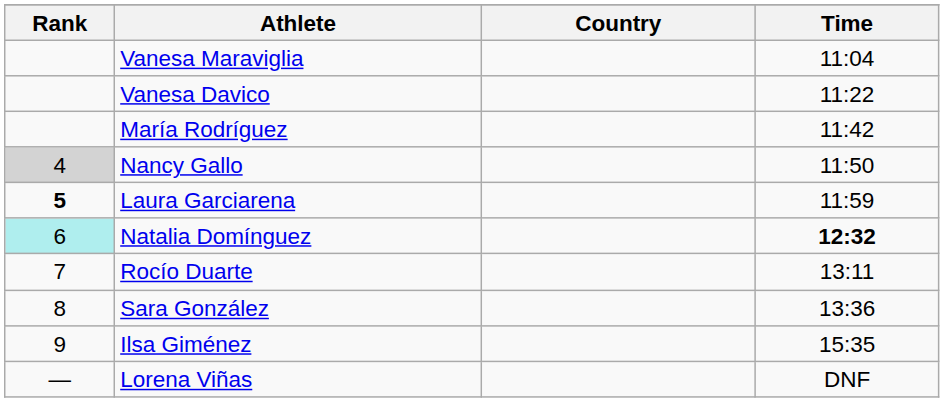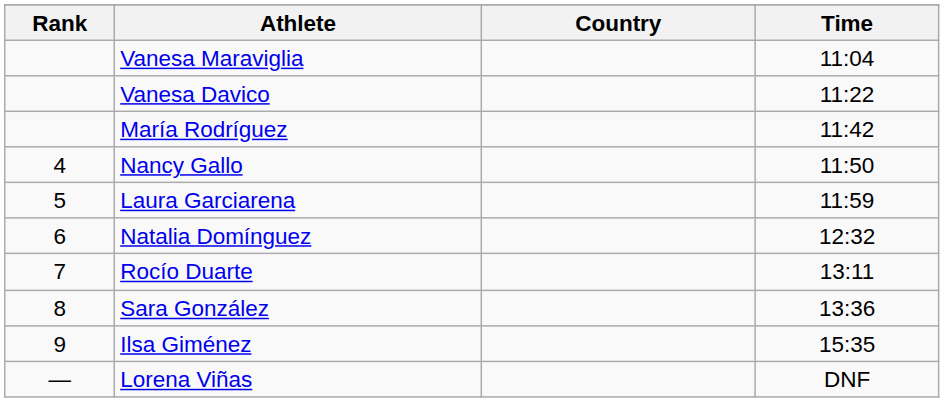(60, 165) lightgrey background -> (60, 165) no background
(60, 201) bold -> (60, 201) normal
(60, 236) paleturquoise background -> (60, 236) no background
(847, 236) bold -> (847, 236) normal
